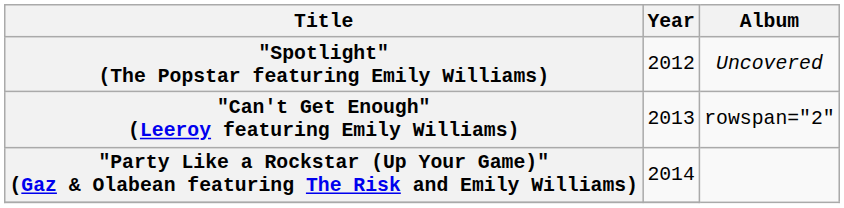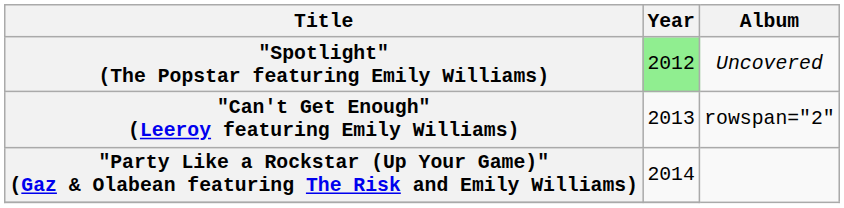(671, 64) no background -> (671, 64) lightgreen background
